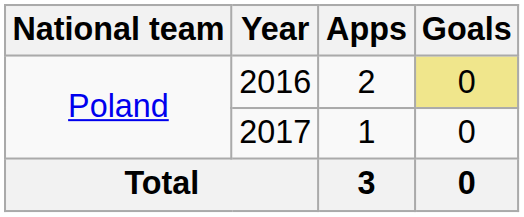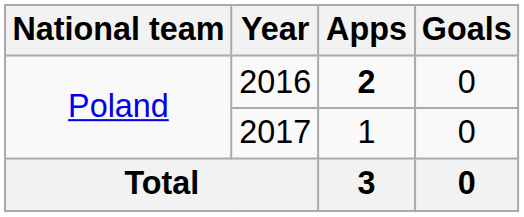(366, 81) normal -> (366, 81) bold
(467, 81) khaki background -> (467, 81) no background
